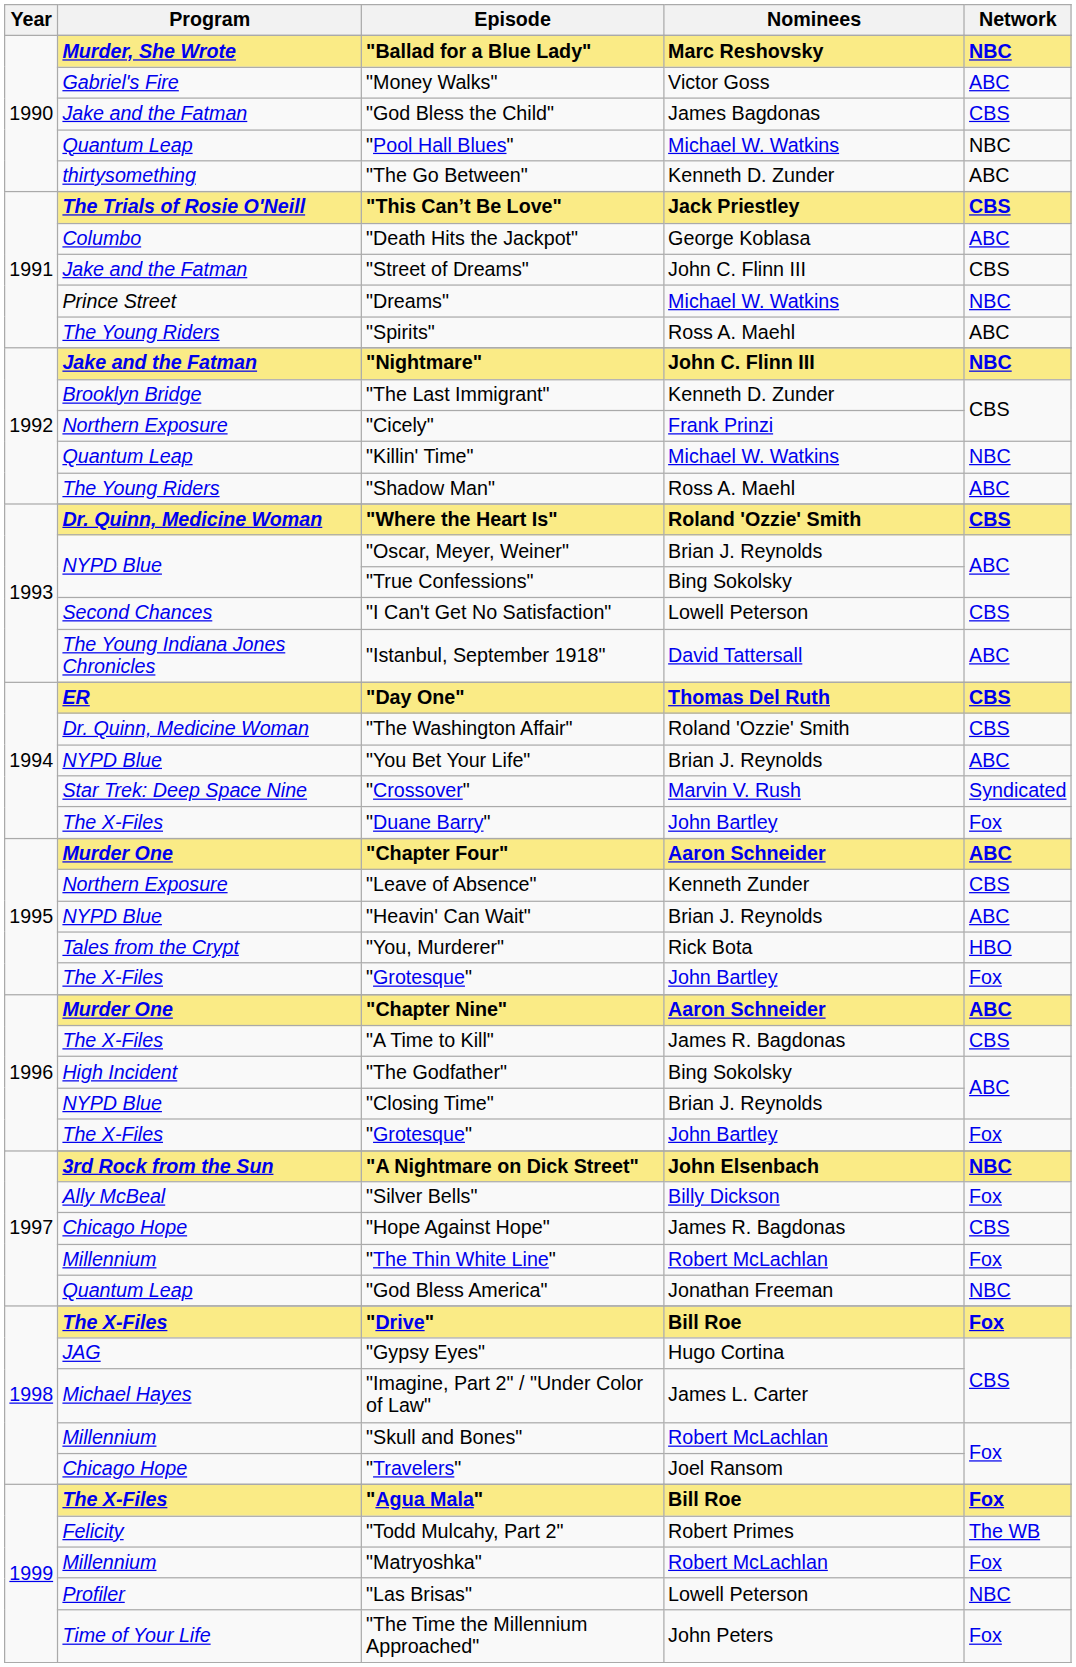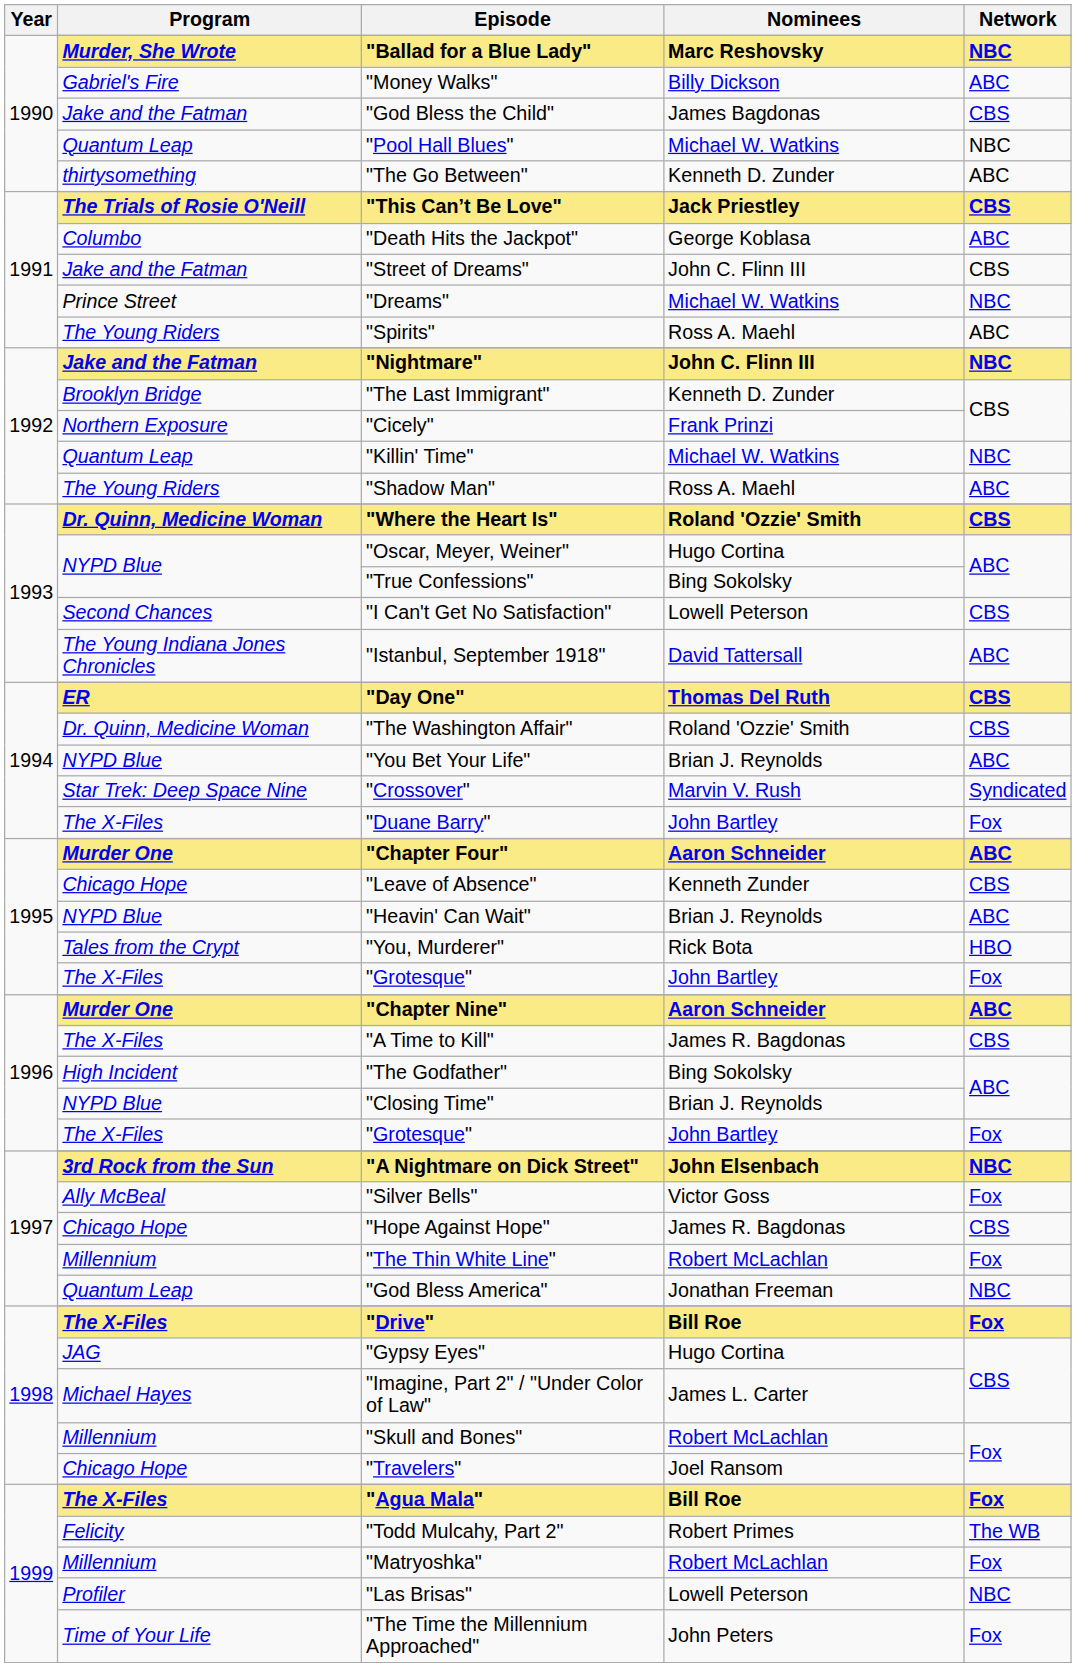(719, 82) Victor Goss -> (724, 82) Billy Dickson
(745, 550) Brian J. Reynolds -> (726, 550) Hugo Cortina
(145, 884) Northern Exposure -> (125, 884) Chicago Hope
(724, 1197) Billy Dickson -> (719, 1197) Victor Goss
